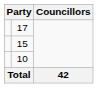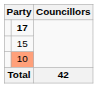(22, 28) normal -> (22, 28) bold
(22, 59) no background -> (22, 59) lightsalmon background
